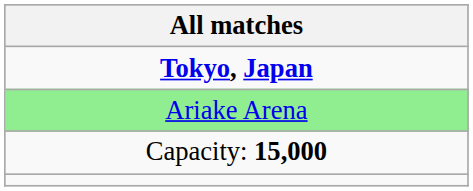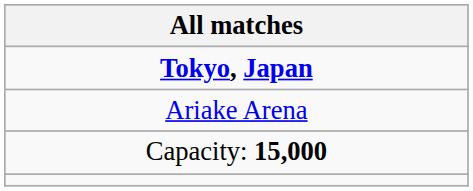(236, 109) lightgreen background -> (236, 109) no background
